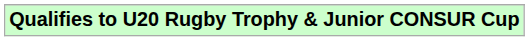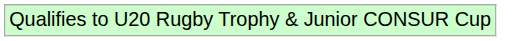(264, 20) bold -> (250, 20) normal
